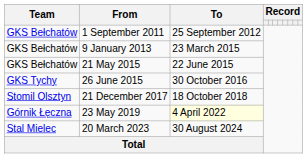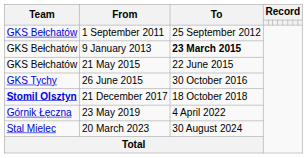(206, 49) normal -> (207, 49) bold
(39, 97) normal -> (42, 97) bold
(199, 113) lightyellow background -> (199, 113) no background
